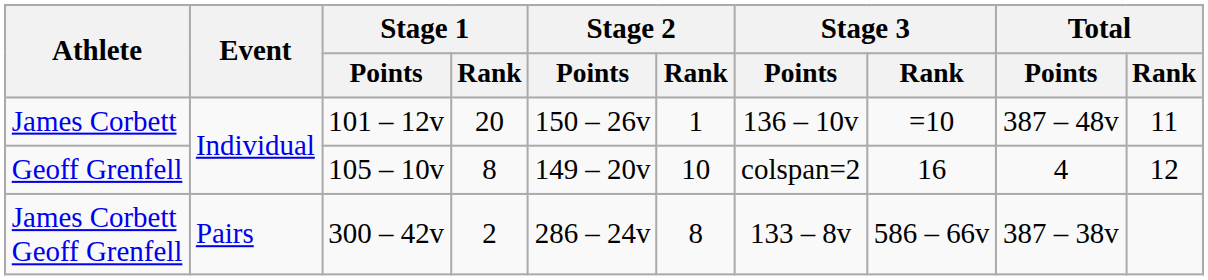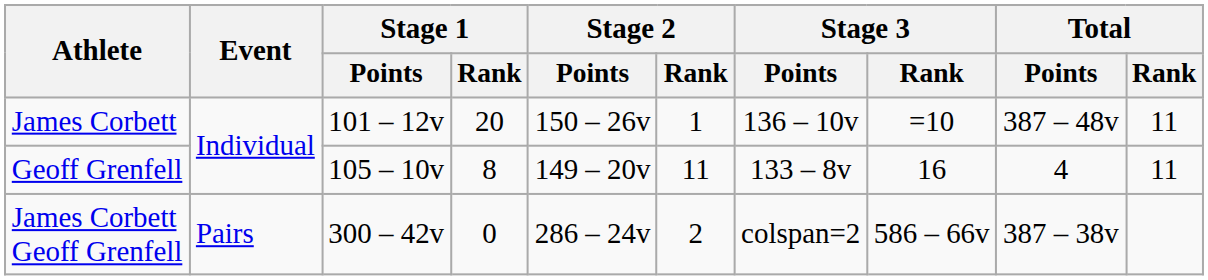(696, 169) 10 -> (696, 169) 11
(801, 169) colspan=2 -> (801, 169) 133 – 8v
(1164, 169) 12 -> (1164, 169) 11
(489, 234) 2 -> (489, 234) 0
(696, 234) 8 -> (696, 234) 2
(801, 234) 133 – 8v -> (801, 234) colspan=2
